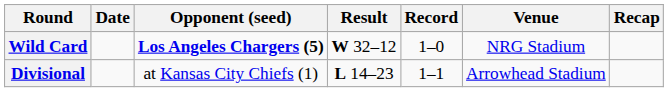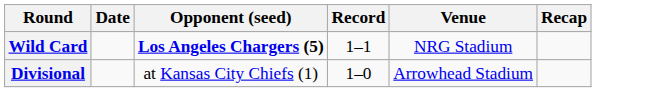- column: (364, 18)
(431, 45) 1–0 -> (358, 45) 1–1
(431, 73) 1–1 -> (358, 73) 1–0
